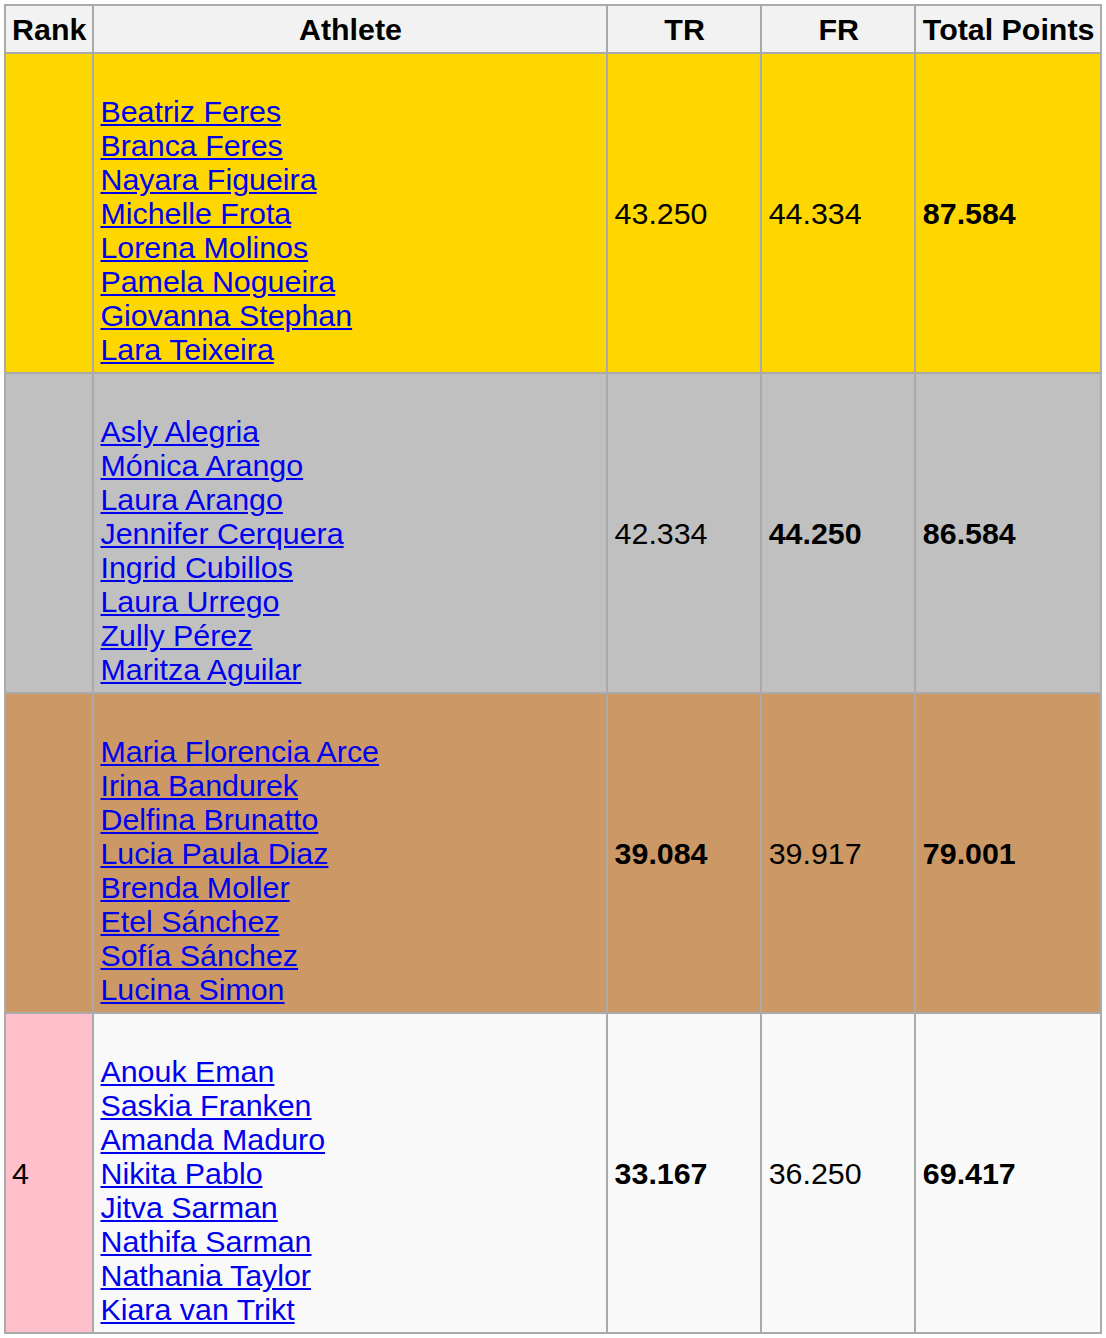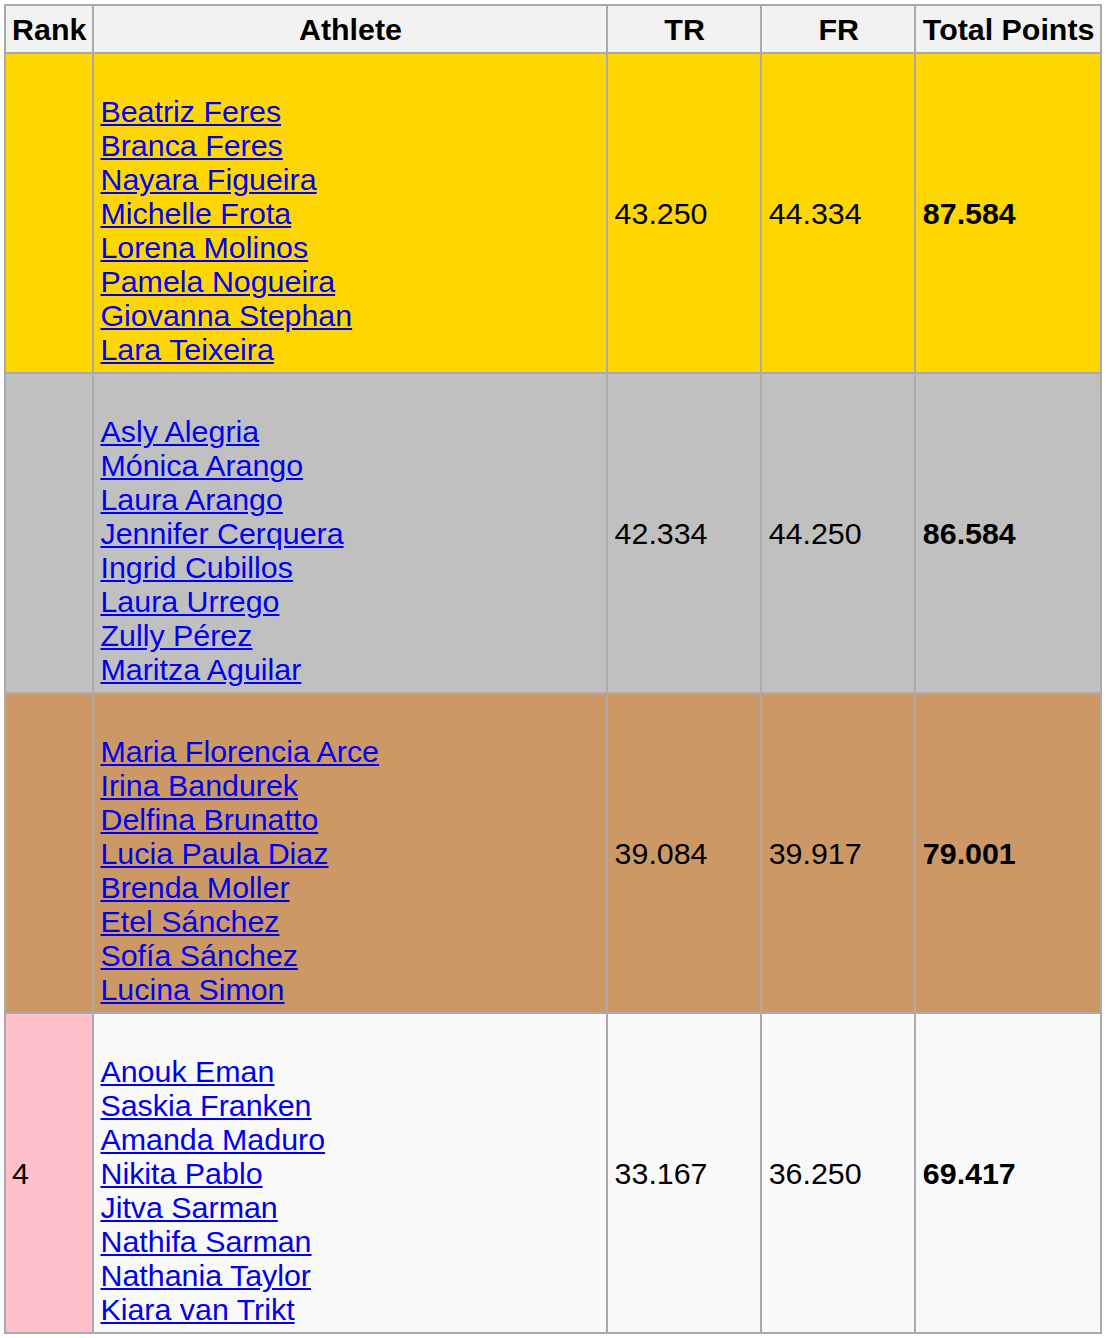(815, 534) bold -> (815, 534) normal
(661, 854) bold -> (661, 854) normal
(661, 1174) bold -> (661, 1174) normal
